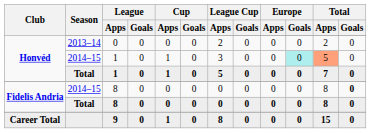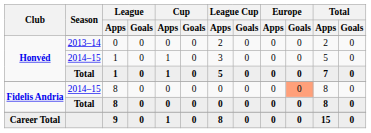(299, 58) paleturquoise background -> (299, 58) no background
(326, 58) lightsalmon background -> (326, 58) no background
(299, 89) no background -> (299, 89) lightsalmon background
(352, 89) bold -> (352, 89) normal
